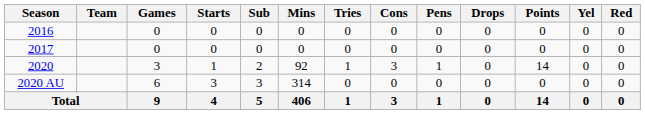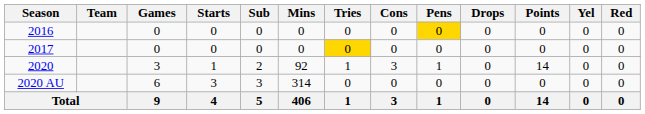(439, 30) no background -> (439, 30) gold background
(348, 48) no background -> (348, 48) gold background
